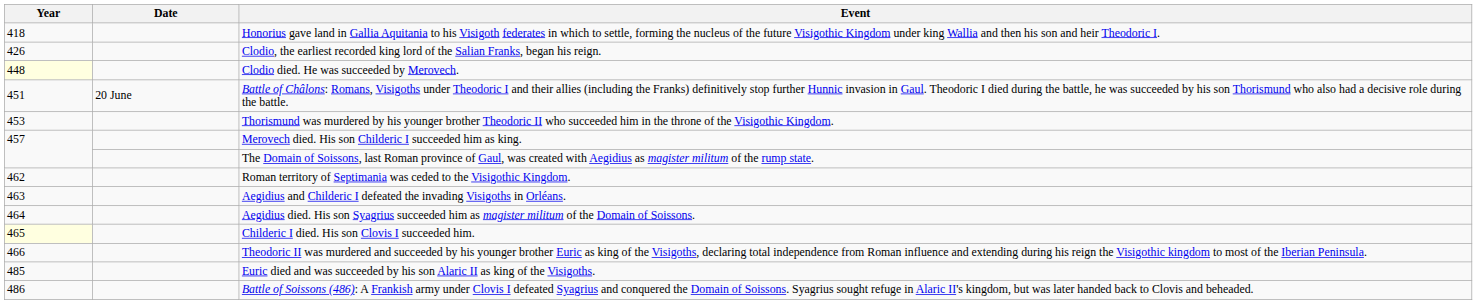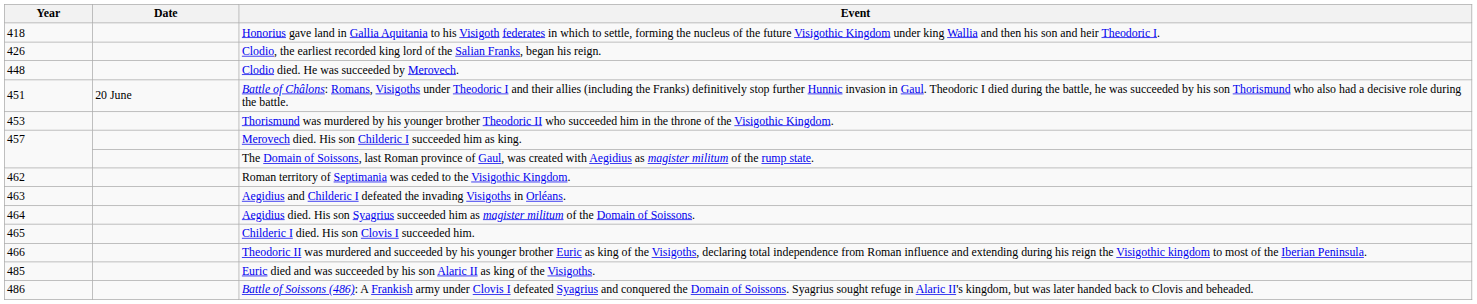(16, 70) lightyellow background -> (16, 70) no background
(16, 233) lightyellow background -> (16, 233) no background
